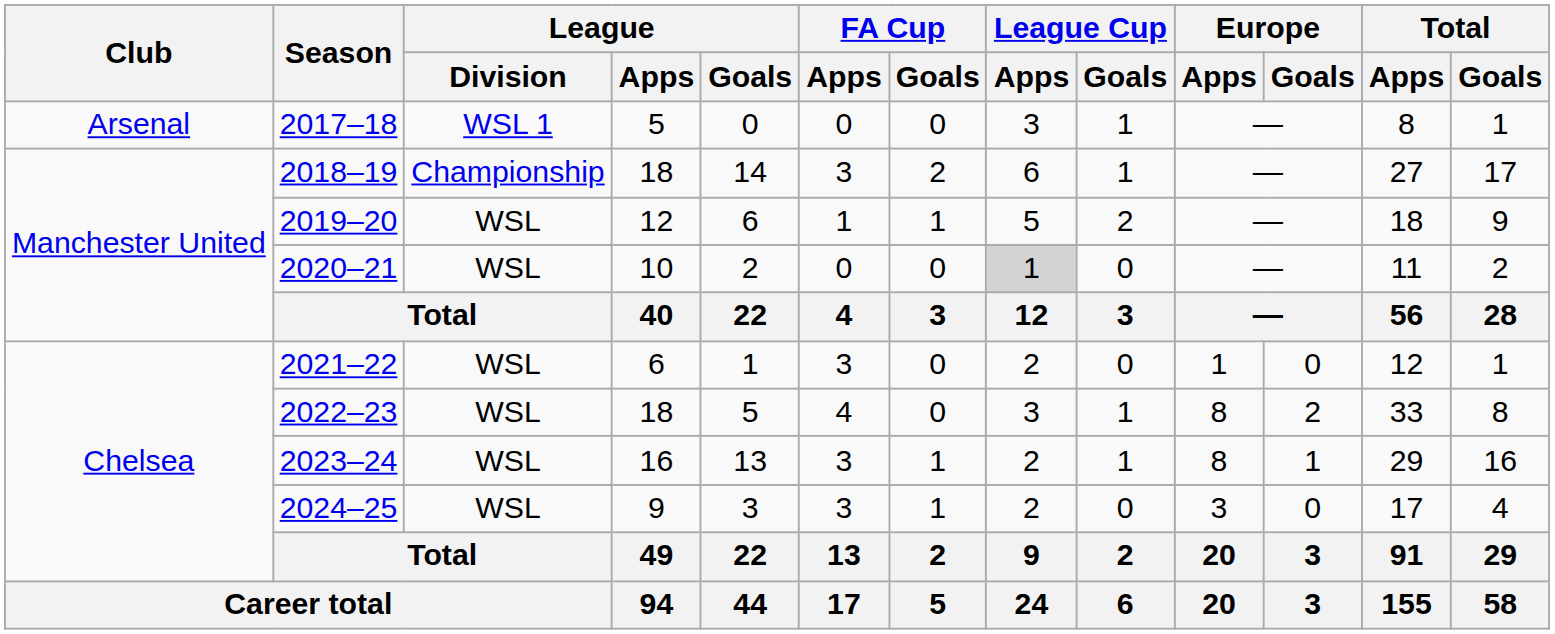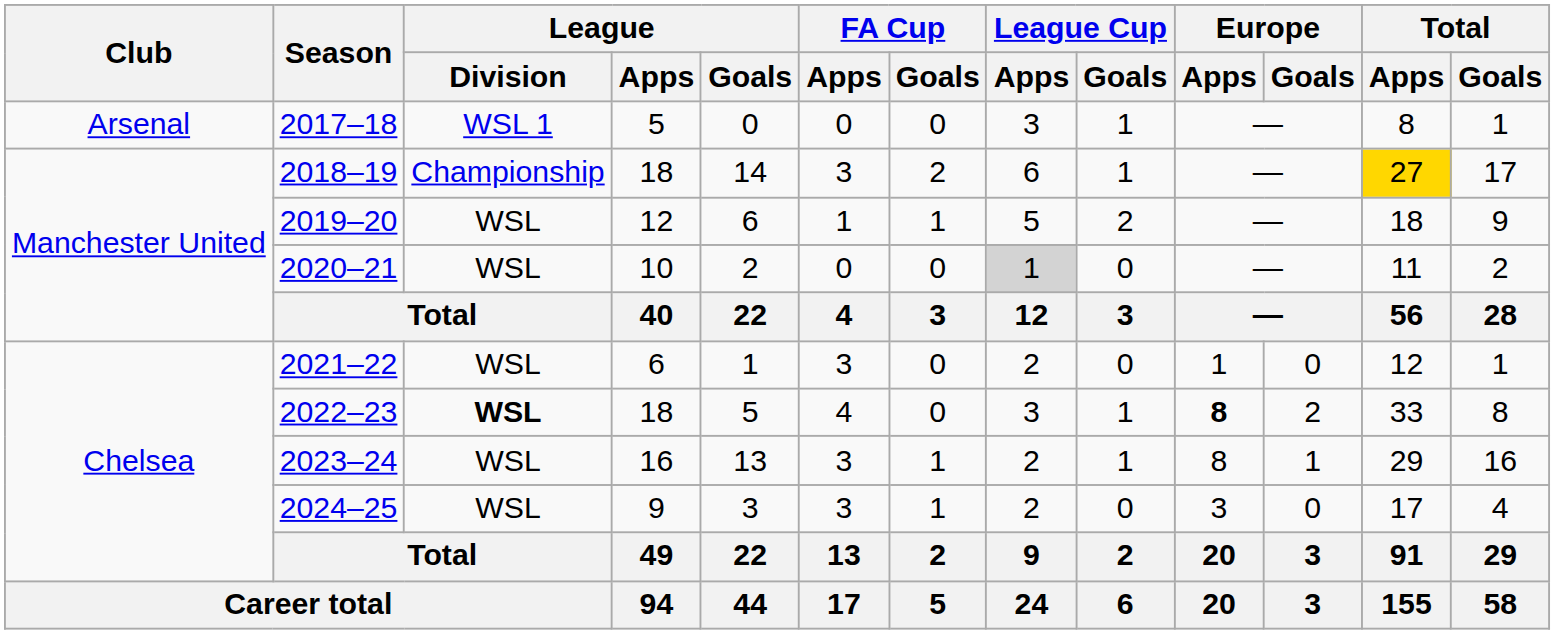(1406, 172) no background -> (1406, 172) gold background
(508, 412) normal -> (508, 412) bold
(1219, 412) normal -> (1219, 412) bold
